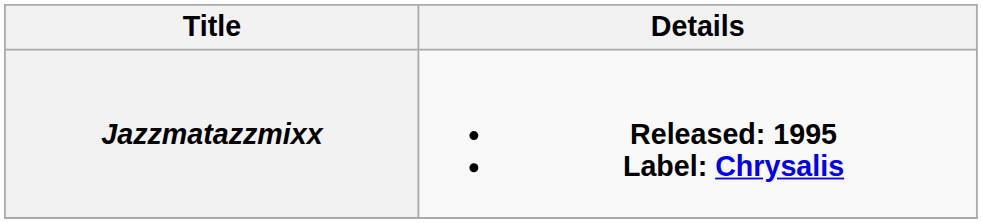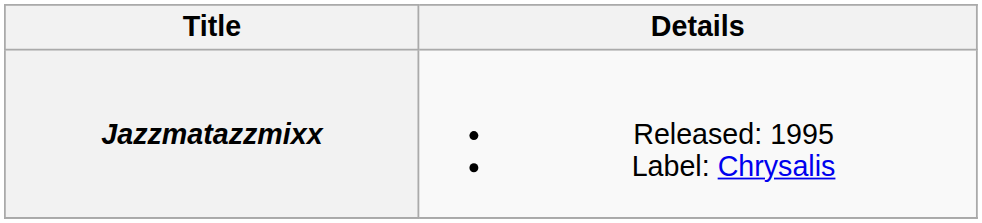(698, 150) bold -> (698, 150) normal
